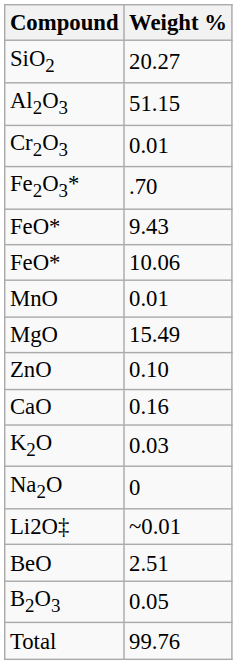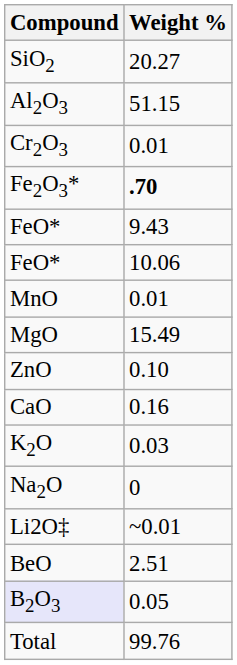(143, 187) normal -> (143, 187) bold
(35, 601) no background -> (35, 601) lavender background
